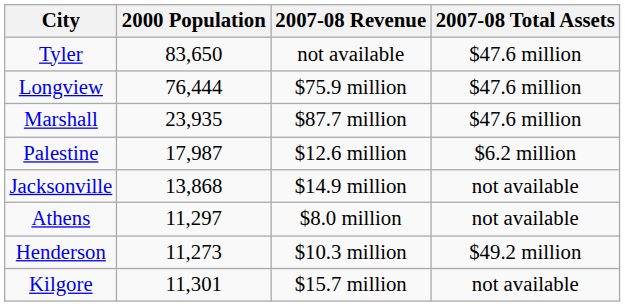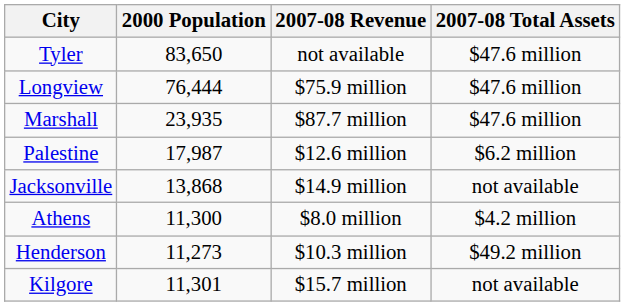(194, 218) 11,297 -> (194, 218) 11,300
(525, 218) not available -> (525, 218) $4.2 million
